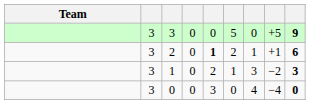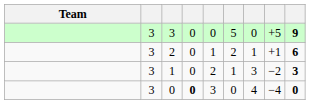(213, 52) bold -> (213, 52) normal
(192, 90) normal -> (192, 90) bold
